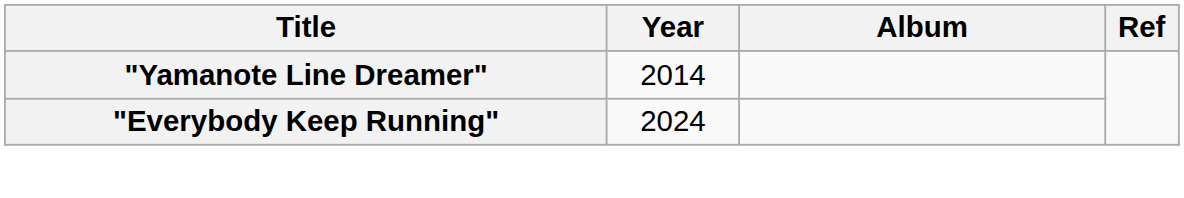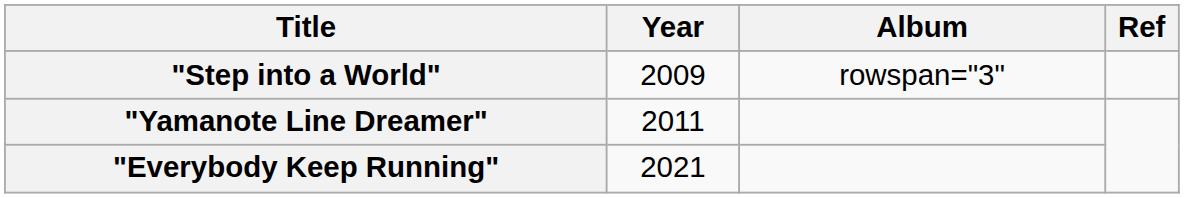+ row: (306, 74)
(673, 74) 2014 -> (673, 121) 2011
(673, 121) 2024 -> (673, 167) 2021
